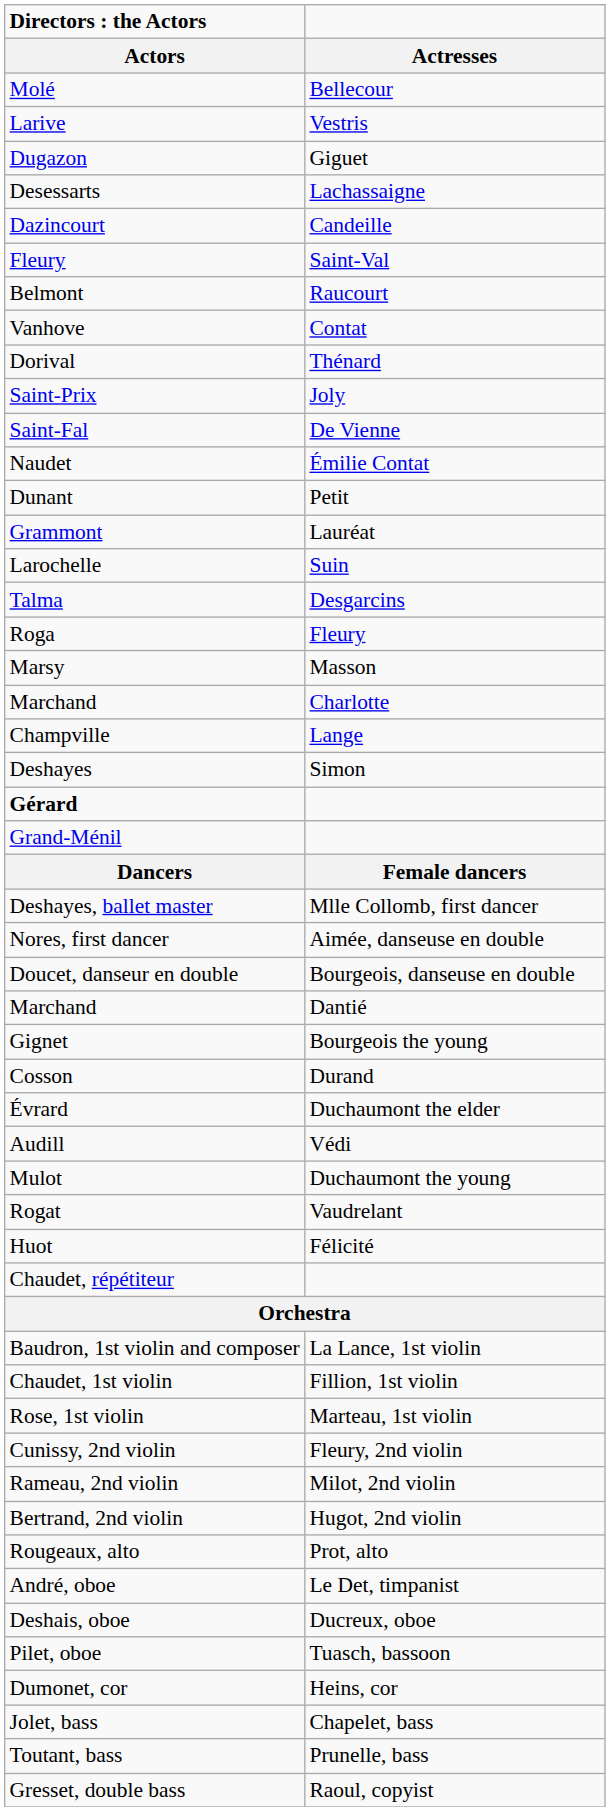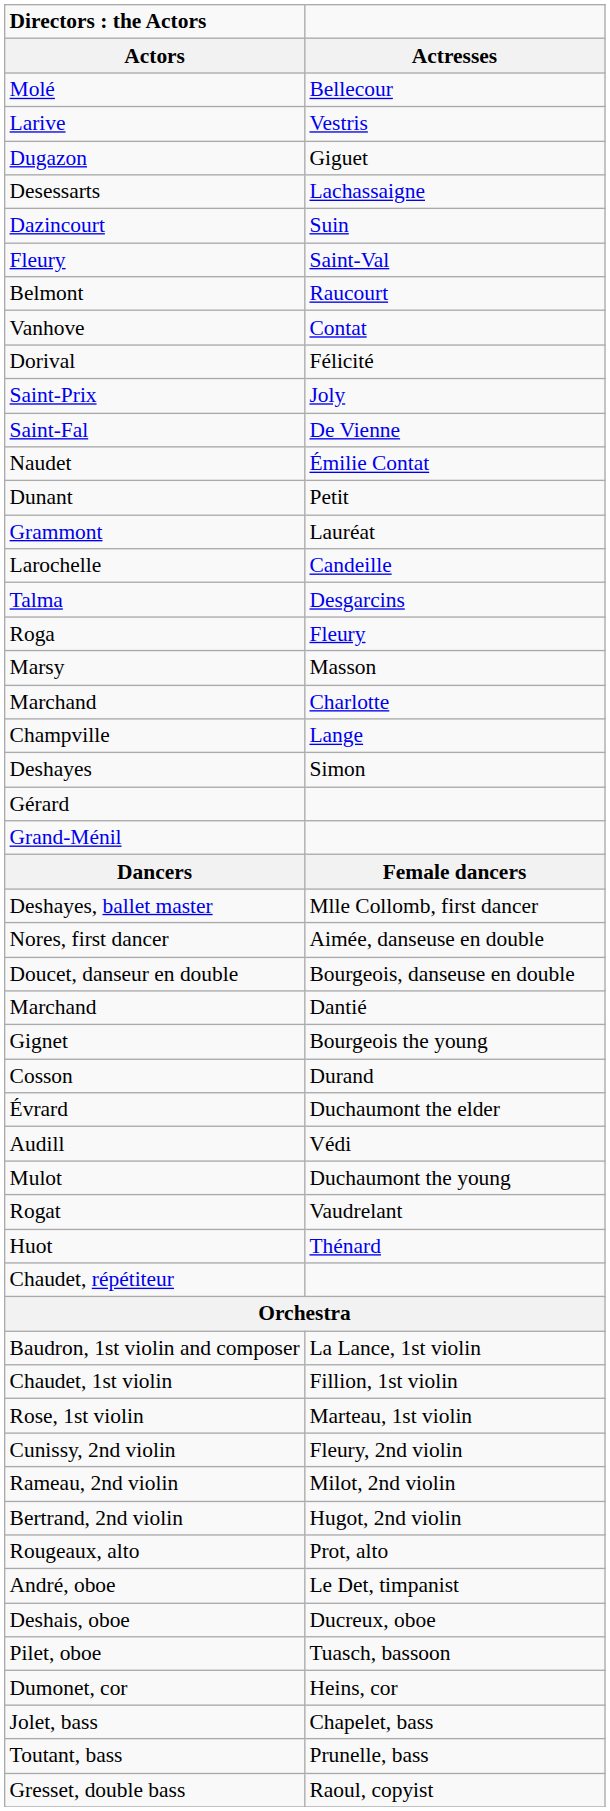(351, 225) Candeille -> (329, 225) Suin
(345, 361) Thénard -> (342, 361) Félicité
(329, 565) Suin -> (351, 565) Candeille
(44, 803) bold -> (39, 803) normal
(342, 1245) Félicité -> (345, 1245) Thénard
